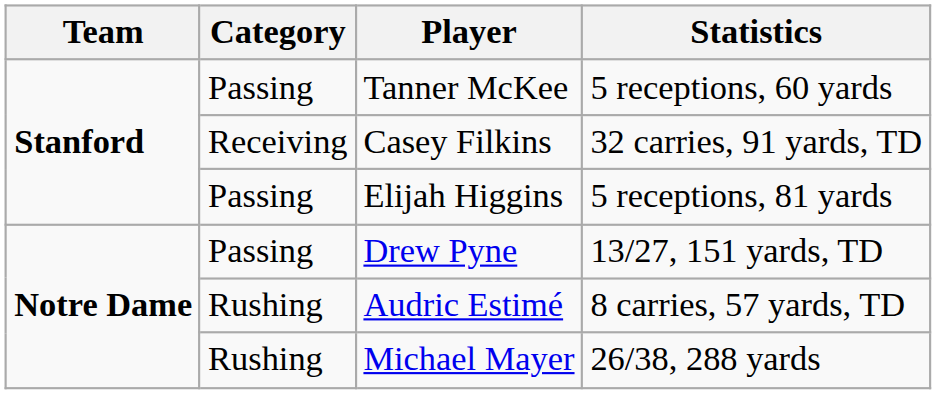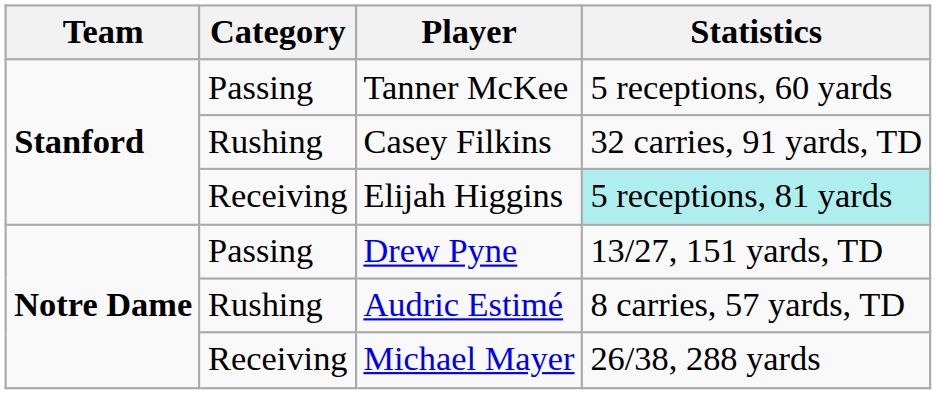(278, 141) Receiving -> (265, 141) Rushing
(261, 195) Passing -> (278, 195) Receiving
(741, 195) no background -> (741, 195) paleturquoise background
(265, 359) Rushing -> (278, 359) Receiving
